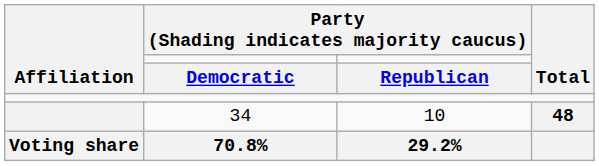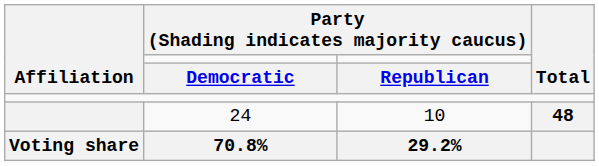(240, 116) 34 -> (240, 116) 24
